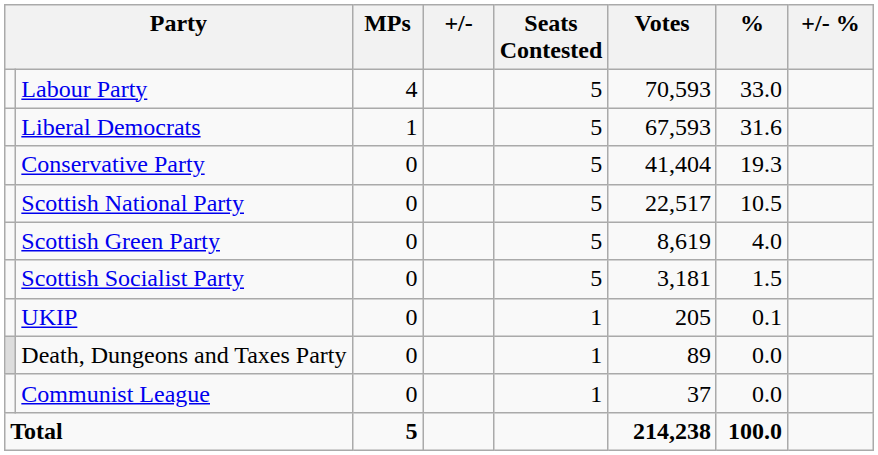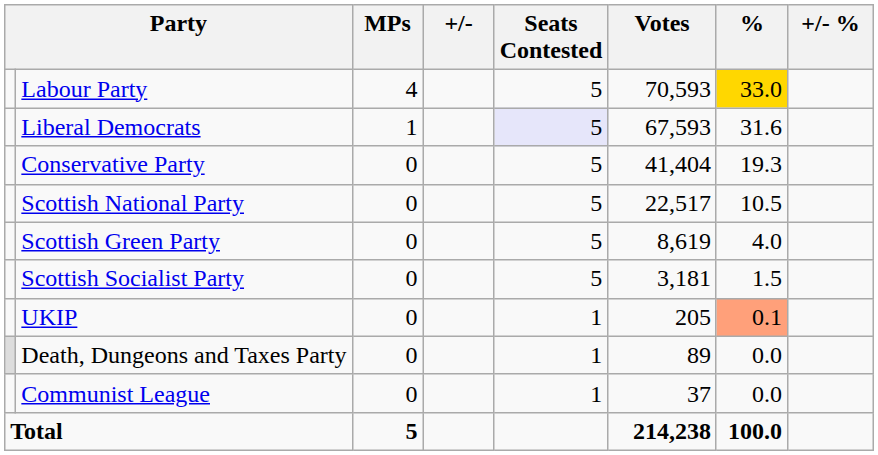(761, 88) no background -> (761, 88) gold background
(596, 126) no background -> (596, 126) lavender background
(767, 316) no background -> (767, 316) lightsalmon background
